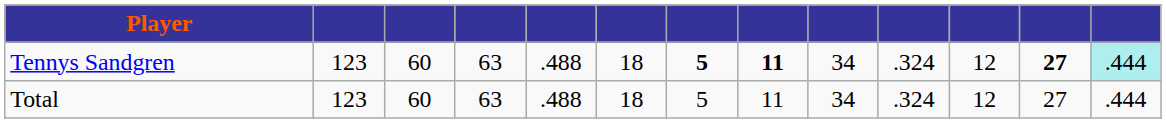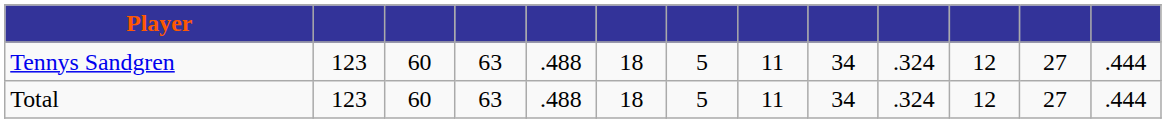(702, 61) bold -> (702, 61) normal
(773, 61) bold -> (773, 61) normal
(1055, 61) bold -> (1055, 61) normal
(1126, 61) paleturquoise background -> (1126, 61) no background
